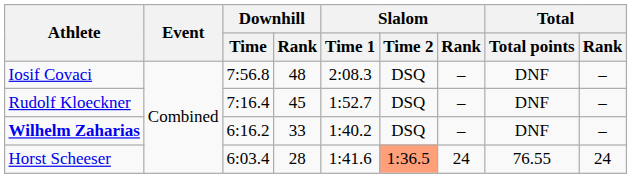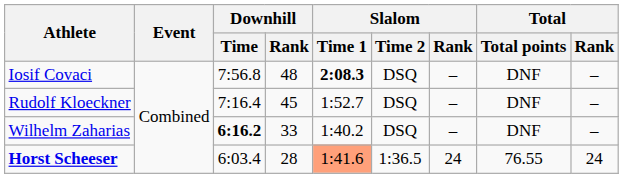(350, 74) normal -> (342, 74) bold
(74, 131) bold -> (69, 131) normal
(248, 131) normal -> (239, 131) bold
(60, 159) normal -> (63, 159) bold
(350, 159) no background -> (342, 159) lightsalmon background
(408, 159) lightsalmon background -> (400, 159) no background
